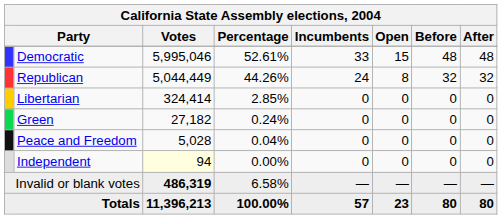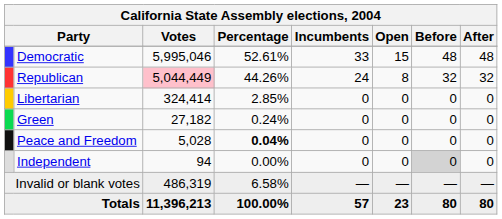(182, 78) no background -> (182, 78) pink background
(270, 141) normal -> (270, 141) bold
(204, 162) lightyellow background -> (204, 162) no background
(453, 162) no background -> (453, 162) lightgrey background
(187, 183) bold -> (187, 183) normal
